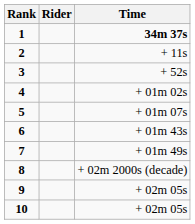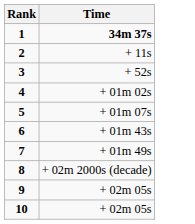- column: (57, 14)
